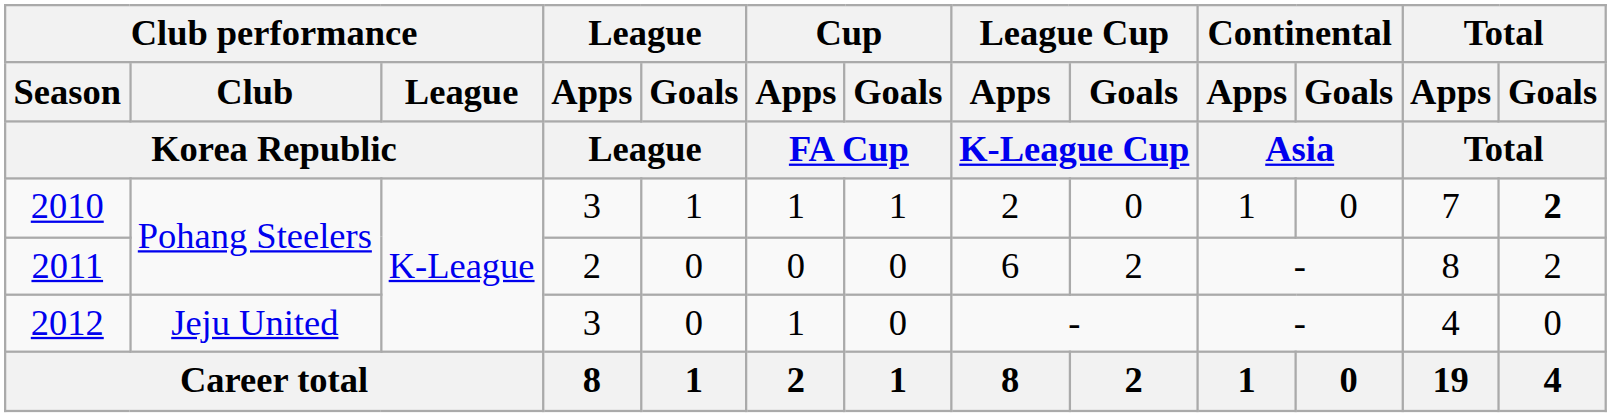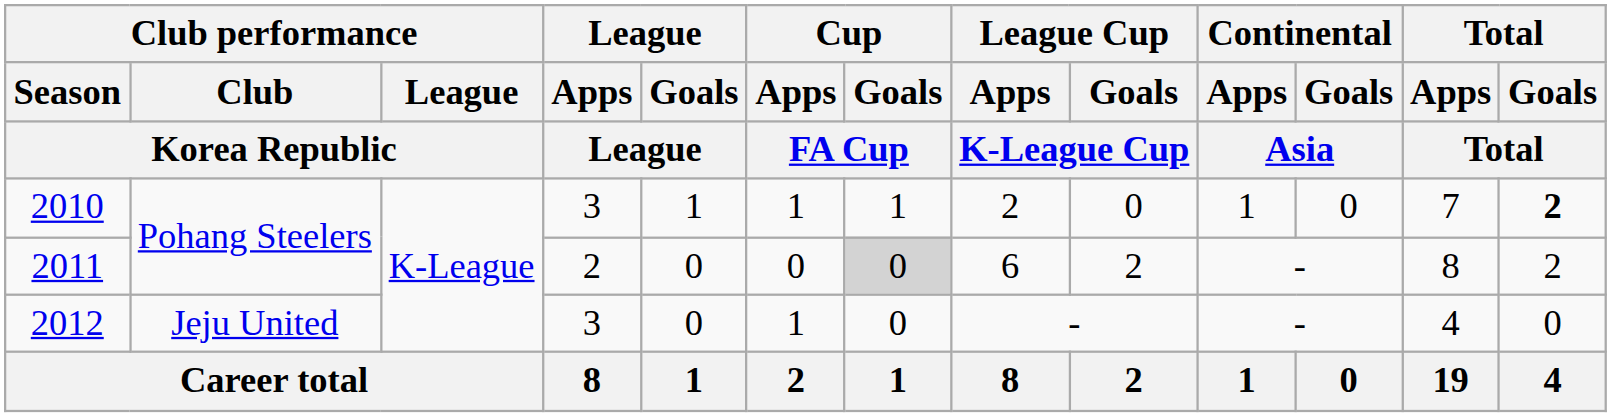(898, 264) no background -> (898, 264) lightgrey background
